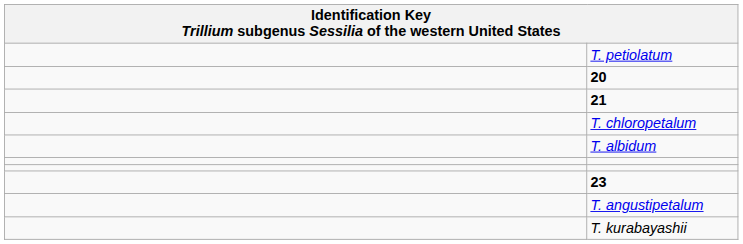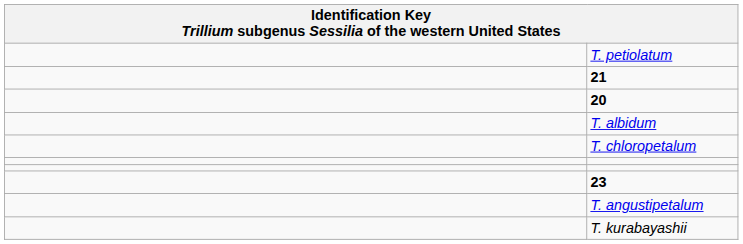(598, 77) 20 -> (598, 77) 21
(598, 100) 21 -> (598, 100) 20
(643, 123) T. chloropetalum -> (623, 123) T. albidum
(623, 146) T. albidum -> (643, 146) T. chloropetalum
